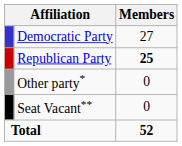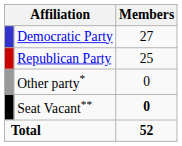(147, 58) bold -> (147, 58) normal
(147, 107) normal -> (147, 107) bold
